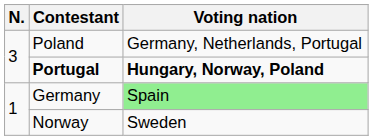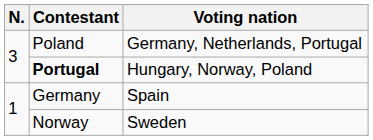(226, 69) bold -> (220, 69) normal
(148, 95) lightgreen background -> (148, 95) no background
